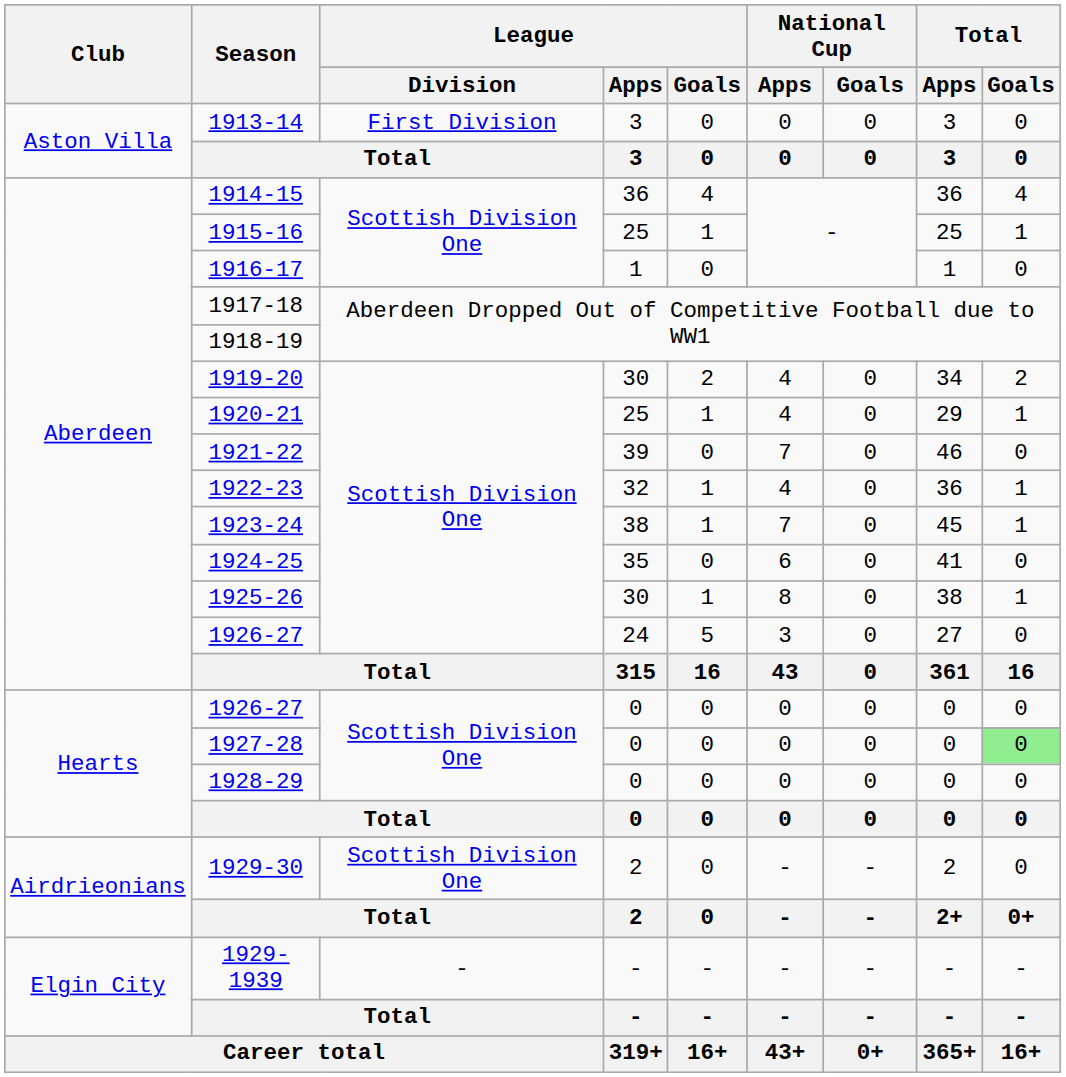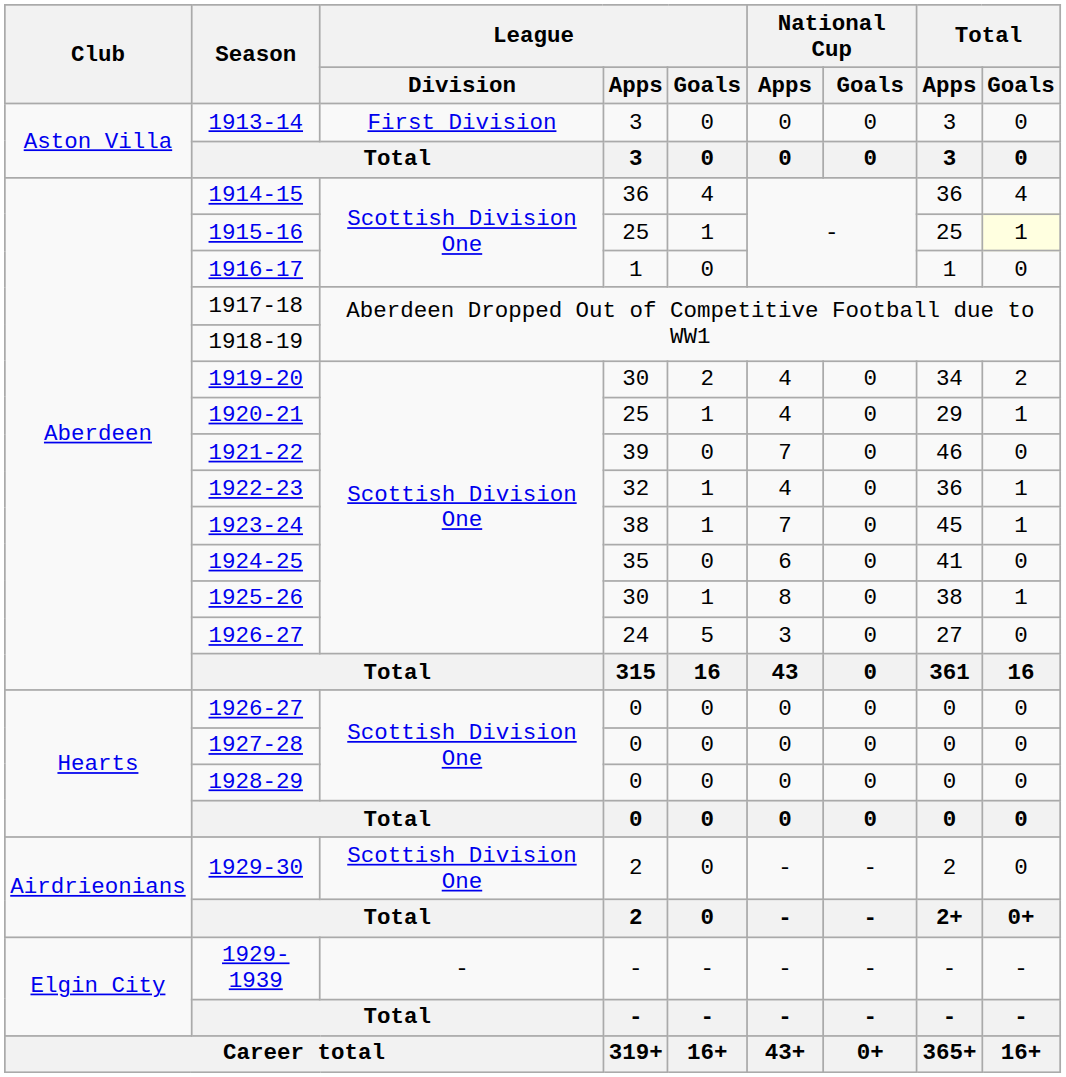(1021, 232) no background -> (1021, 232) lightyellow background
(1021, 746) lightgreen background -> (1021, 746) no background
